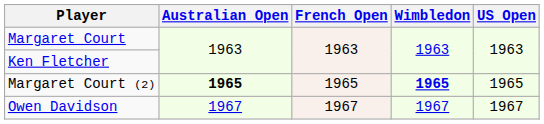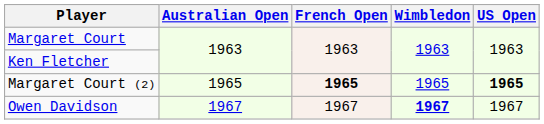(225, 85) bold -> (225, 85) normal
(341, 85) normal -> (341, 85) bold
(432, 85) bold -> (432, 85) normal
(506, 85) normal -> (506, 85) bold
(432, 108) normal -> (432, 108) bold
